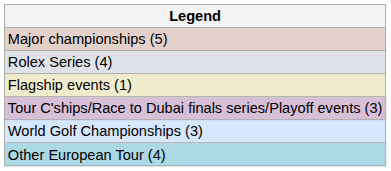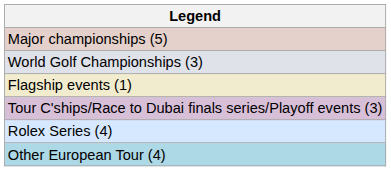(60, 62) Rolex Series (4) -> (105, 62) World Golf Championships (3)
(105, 132) World Golf Championships (3) -> (60, 132) Rolex Series (4)
